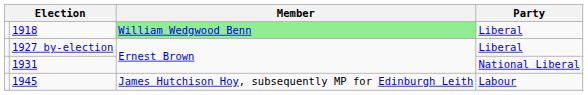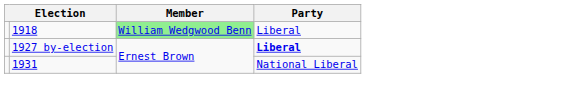(501, 47) normal -> (279, 47) bold
- row: (25, 82)
